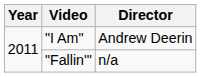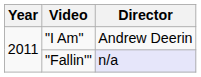(108, 60) no background -> (108, 60) lavender background
